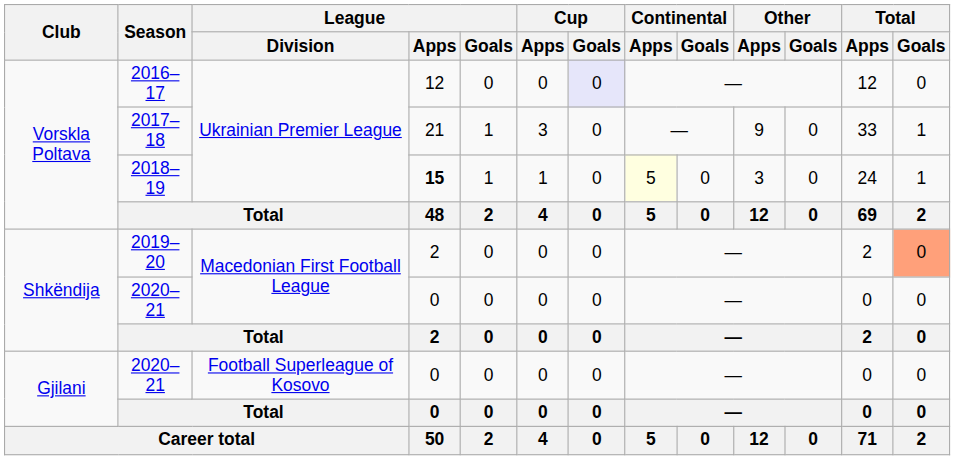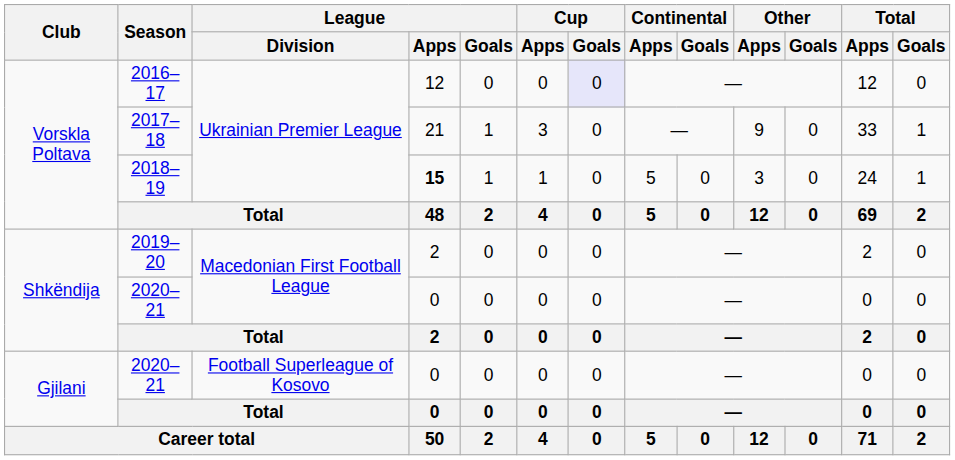(651, 178) lightyellow background -> (651, 178) no background
(921, 252) lightsalmon background -> (921, 252) no background
